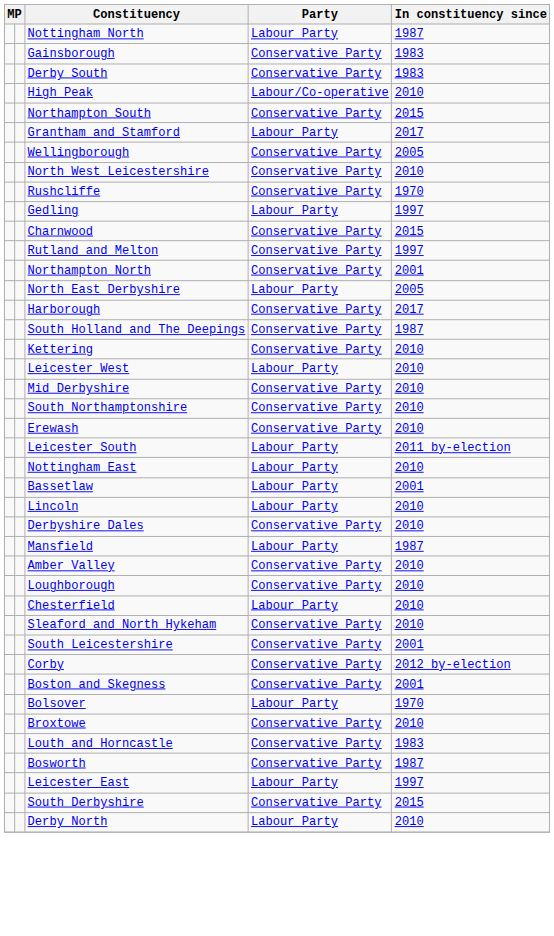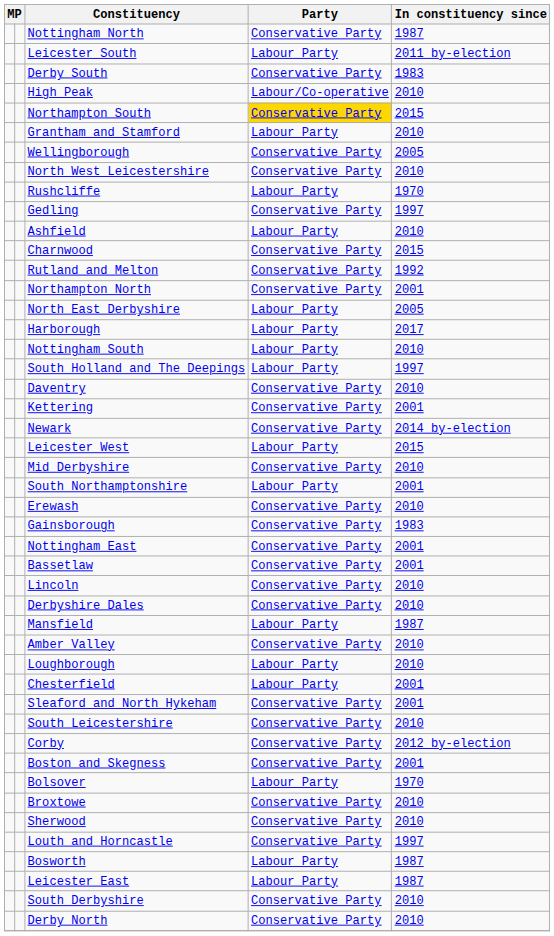(295, 34) Labour Party -> (316, 34) Conservative Party
rows swapped: (82, 448) <-> (71, 54)
(316, 113) no background -> (316, 113) gold background
(409, 133) 2017 -> (409, 133) 2010
(316, 192) Conservative Party -> (295, 192) Labour Party
(295, 211) Labour Party -> (316, 211) Conservative Party
+ row: (57, 231)
(409, 251) 1997 -> (409, 270) 1992
(316, 310) Conservative Party -> (295, 330) Labour Party
+ row: (86, 349)
(316, 330) Conservative Party -> (295, 369) Labour Party
(409, 330) 1987 -> (409, 369) 1997
+ row: (57, 389)
(409, 349) 2010 -> (409, 408) 2001
+ row: (49, 428)
(409, 369) 2010 -> (409, 448) 2015
(316, 408) Conservative Party -> (295, 487) Labour Party
(409, 408) 2010 -> (409, 487) 2001
(295, 468) Labour Party -> (316, 546) Conservative Party
(409, 468) 2010 -> (409, 546) 2001
(295, 487) Labour Party -> (316, 566) Conservative Party
(295, 507) Labour Party -> (316, 586) Conservative Party
(316, 586) Conservative Party -> (295, 665) Labour Party
(409, 605) 2010 -> (409, 684) 2001
(409, 625) 2010 -> (409, 704) 2001
(409, 645) 2001 -> (409, 724) 2010
+ row: (57, 822)
(409, 743) 1983 -> (409, 842) 1997
(316, 763) Conservative Party -> (295, 862) Labour Party
(409, 783) 1997 -> (409, 881) 1987
(409, 802) 2015 -> (409, 901) 2010
(295, 822) Labour Party -> (316, 921) Conservative Party
